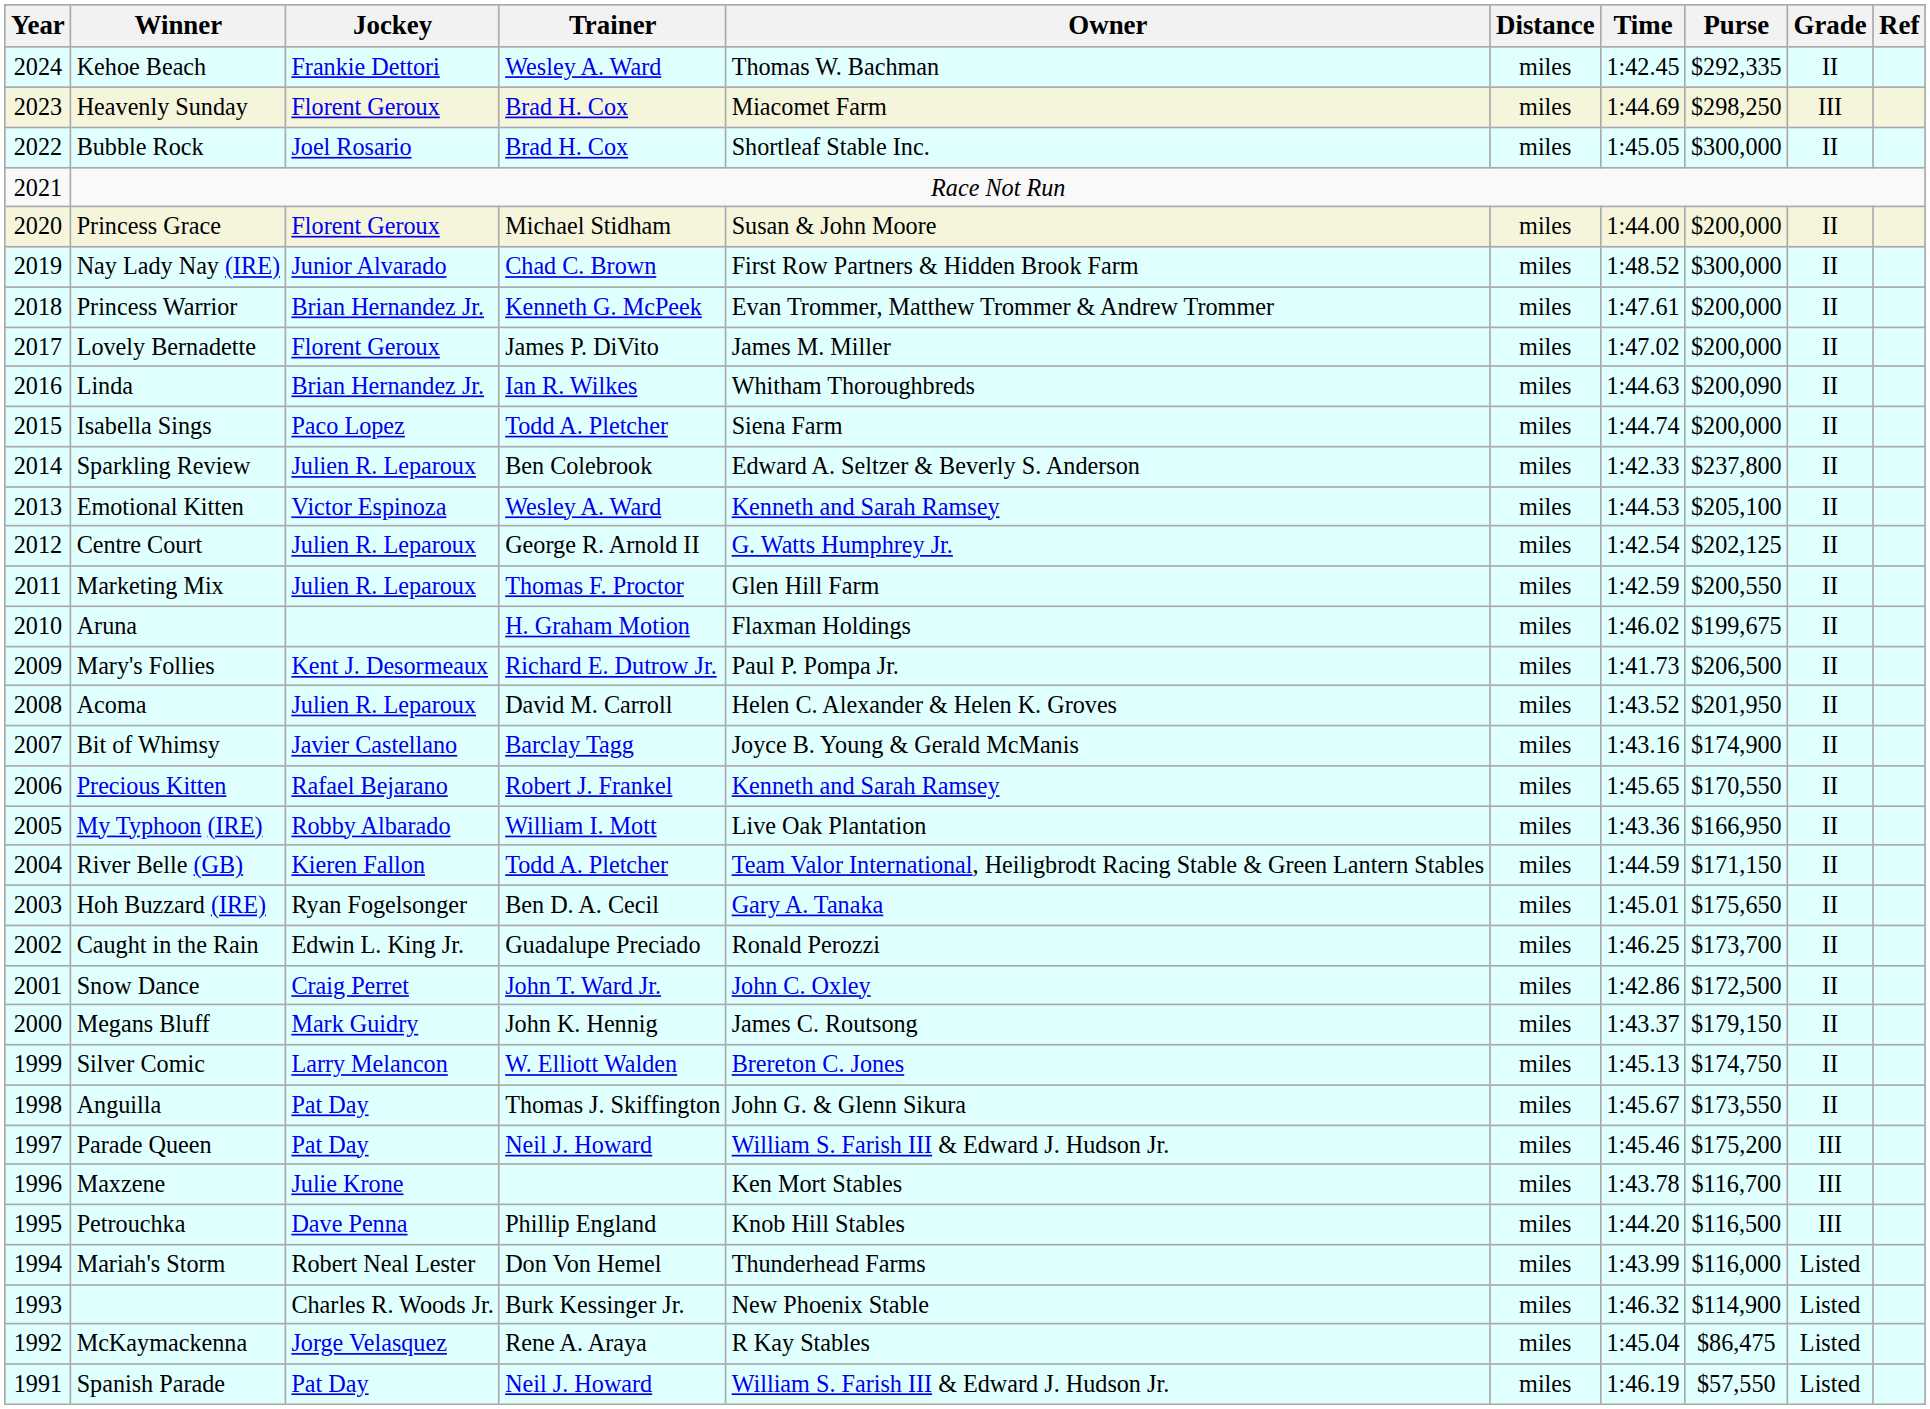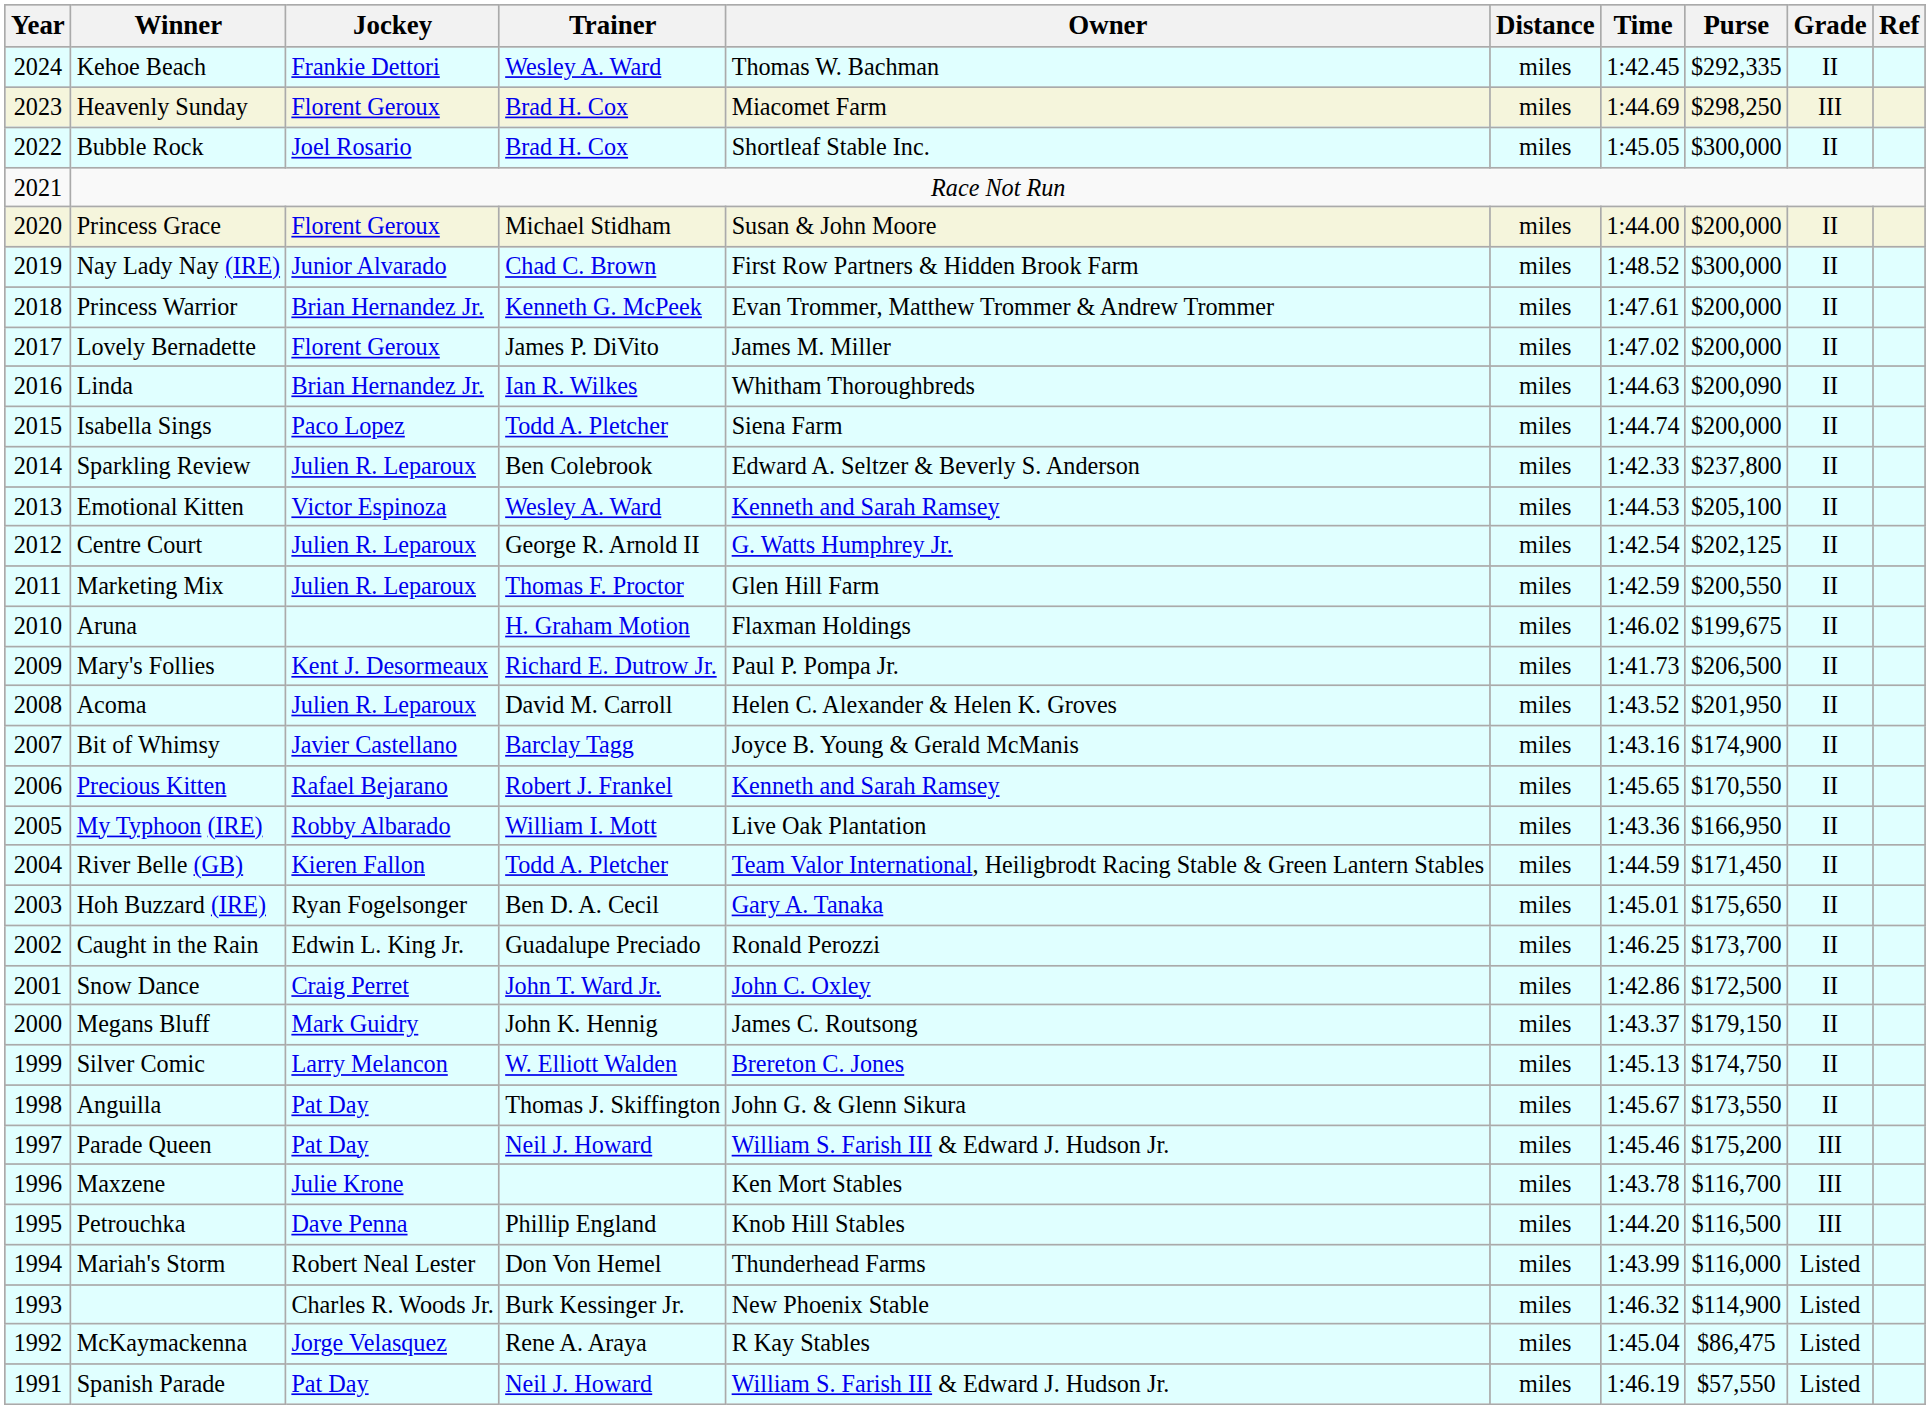(1736, 865) $171,150 -> (1736, 865) $171,450
